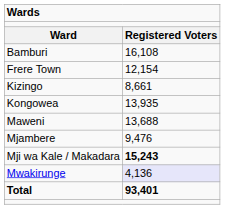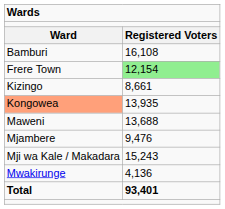(142, 69) no background -> (142, 69) lightgreen background
(33, 104) no background -> (33, 104) lightsalmon background
(142, 156) bold -> (142, 156) normal
(139, 173) lavender background -> (139, 173) no background
